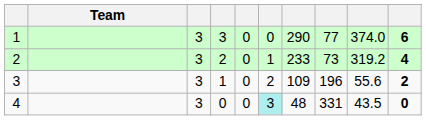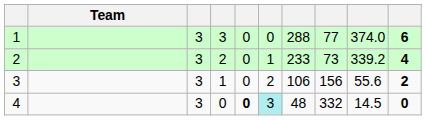(298, 37) 290 -> (298, 37) 288
(368, 59) 319.2 -> (368, 59) 339.2
(298, 81) 109 -> (298, 81) 106
(331, 81) 196 -> (331, 81) 156
(246, 103) normal -> (246, 103) bold
(331, 103) 331 -> (331, 103) 332
(368, 103) 43.5 -> (368, 103) 14.5
